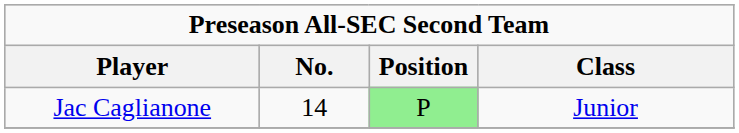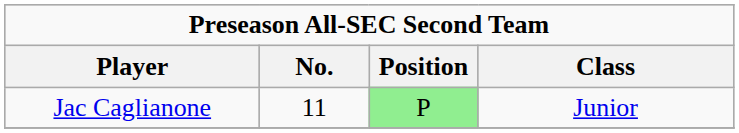(314, 107) 14 -> (314, 107) 11
